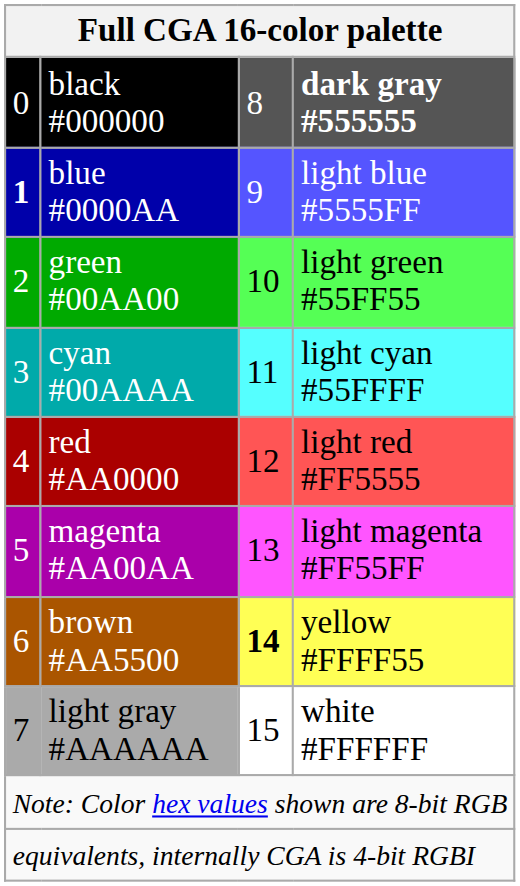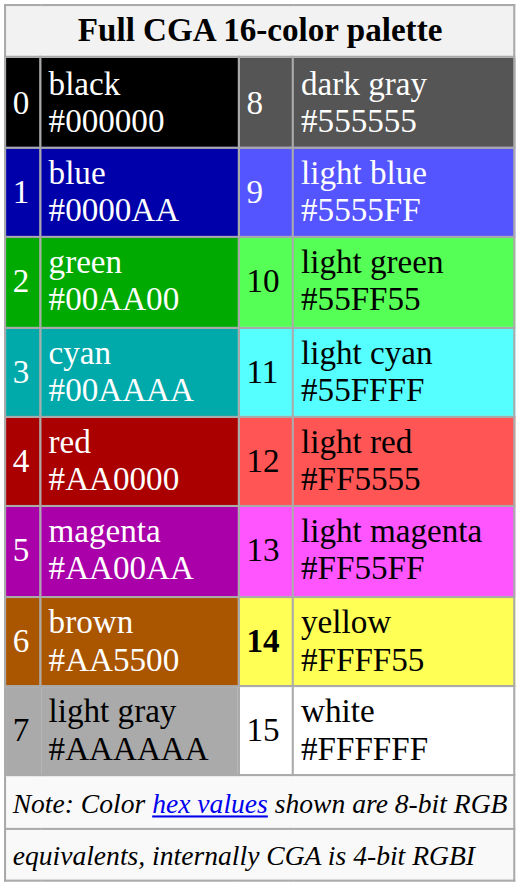(371, 101) bold -> (364, 101) normal
(21, 191) bold -> (21, 191) normal
